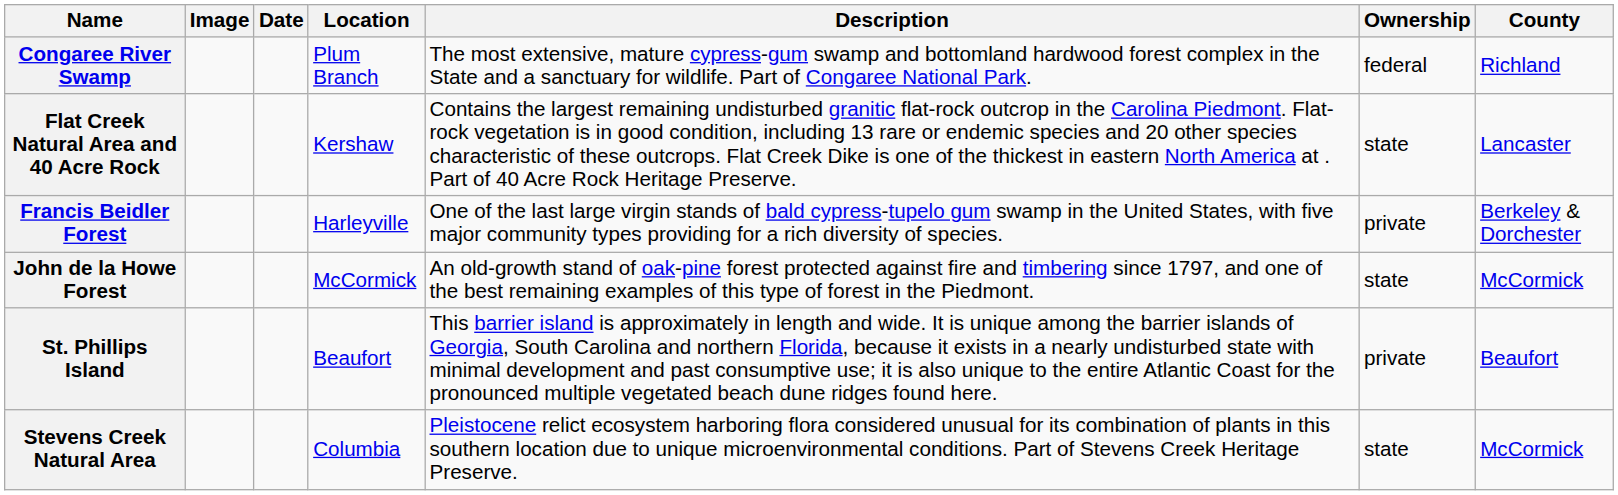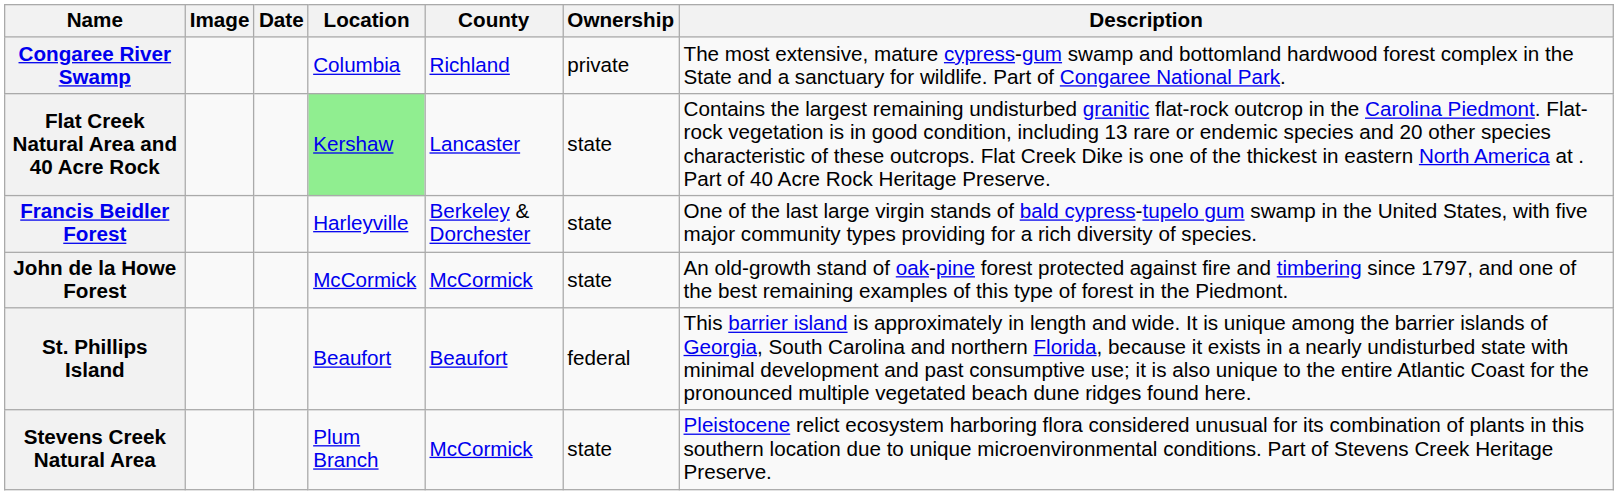columns swapped: (1544, 20) <-> (892, 20)
(346, 65) Plum Branch -> (357, 65) Columbia
(1396, 65) federal -> (598, 65) private
(353, 144) no background -> (353, 144) lightgreen background
(1395, 223) private -> (590, 223) state
(1395, 358) private -> (599, 358) federal
(357, 449) Columbia -> (346, 449) Plum Branch
